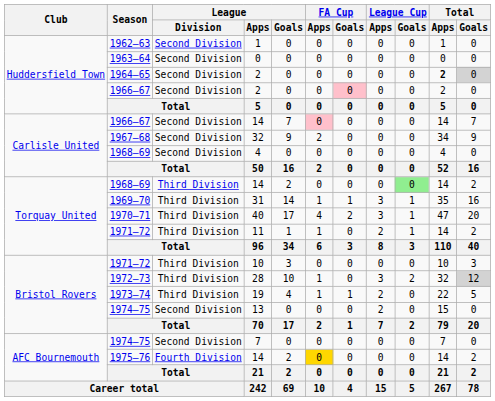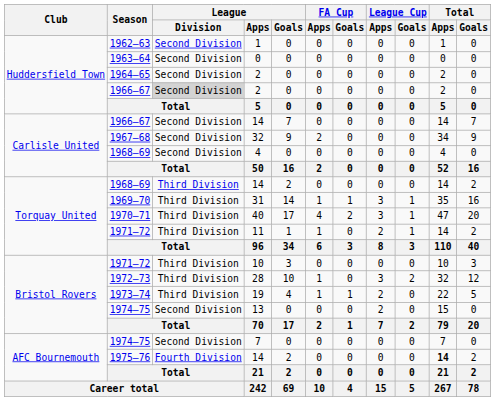(443, 75) bold -> (443, 75) normal
(474, 75) lightgrey background -> (474, 75) no background
(198, 91) no background -> (198, 91) lightgrey background
(350, 91) pink background -> (350, 91) no background
(319, 122) pink background -> (319, 122) no background
(412, 185) lightgreen background -> (412, 185) no background
(474, 279) lightgrey background -> (474, 279) no background
(319, 357) gold background -> (319, 357) no background
(443, 357) normal -> (443, 357) bold
